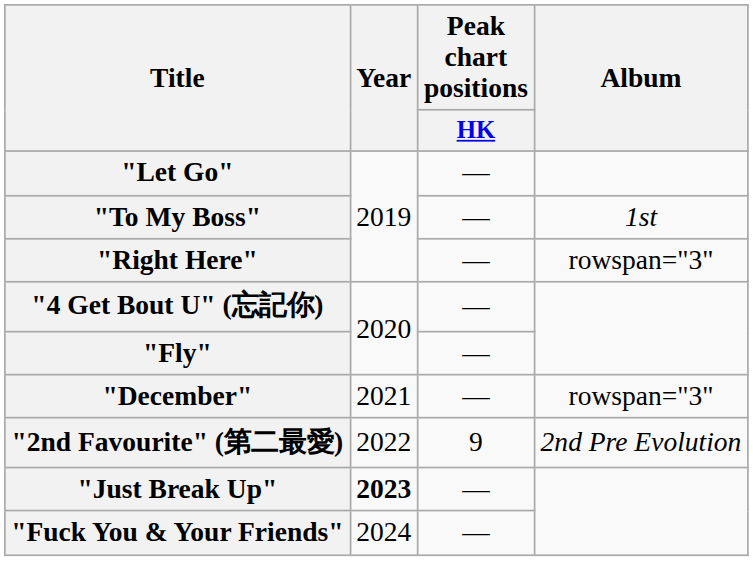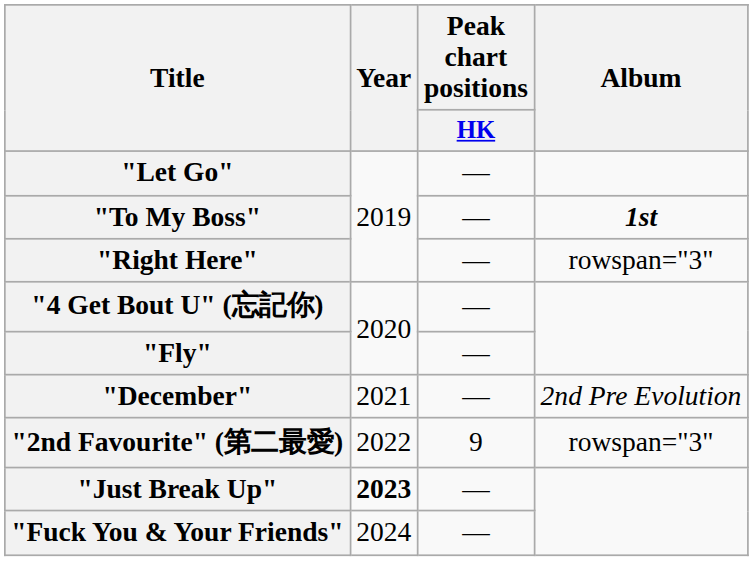(641, 216) normal -> (641, 216) bold
(641, 396) rowspan="3" -> (641, 396) 2nd Pre Evolution
(641, 442) 2nd Pre Evolution -> (641, 442) rowspan="3"
